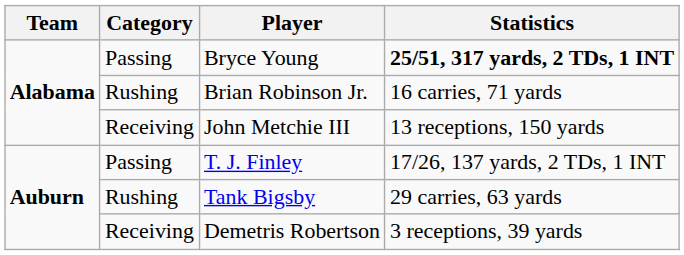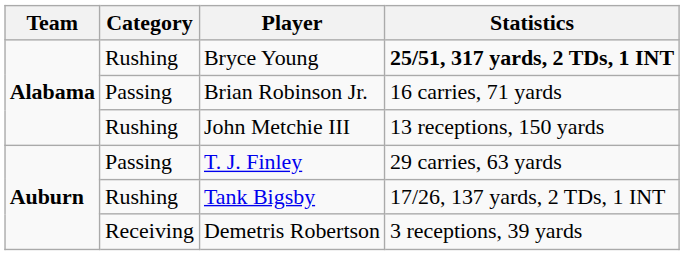(139, 57) Passing -> (142, 57) Rushing
(142, 92) Rushing -> (139, 92) Passing
(149, 127) Receiving -> (142, 127) Rushing
(528, 161) 17/26, 137 yards, 2 TDs, 1 INT -> (476, 161) 29 carries, 63 yards
(476, 196) 29 carries, 63 yards -> (528, 196) 17/26, 137 yards, 2 TDs, 1 INT
